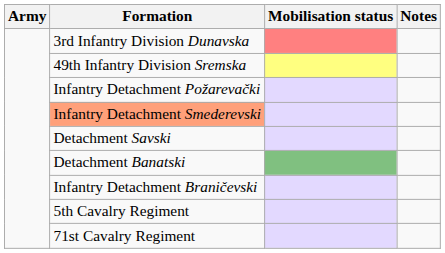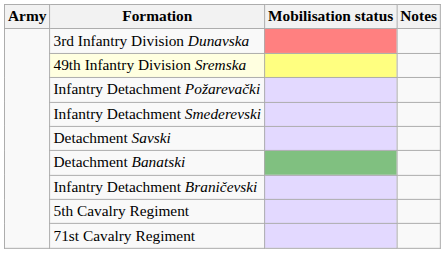(150, 65) no background -> (150, 65) lightyellow background
(157, 114) lightsalmon background -> (157, 114) no background
